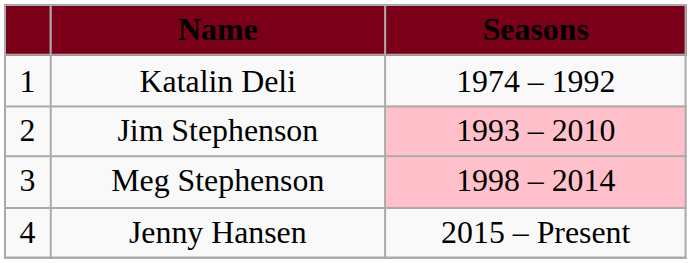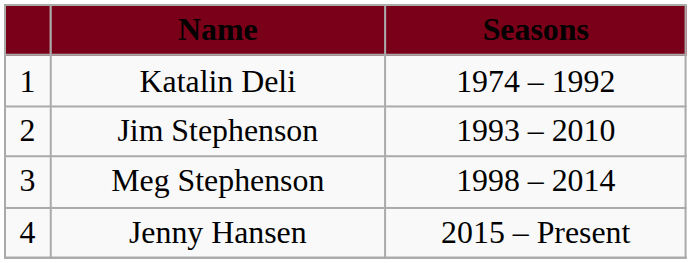(536, 130) pink background -> (536, 130) no background
(536, 181) pink background -> (536, 181) no background
